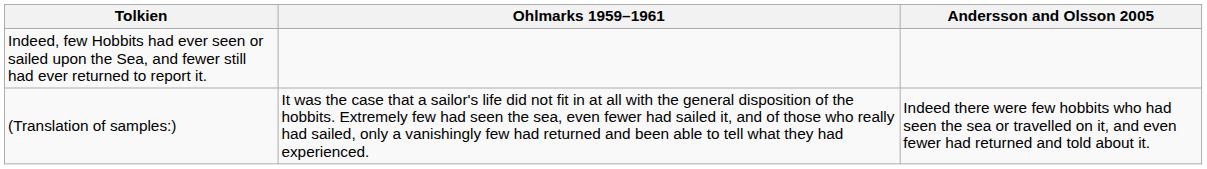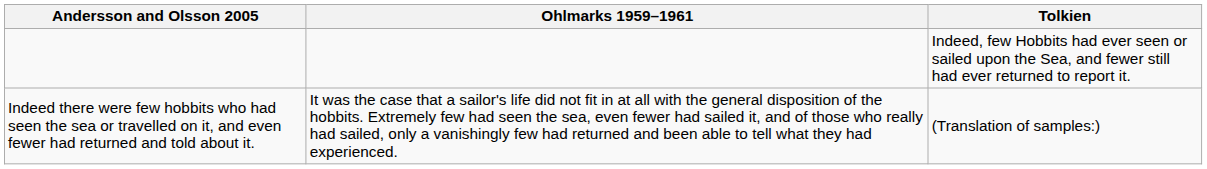columns swapped: (141, 16) <-> (1051, 16)
